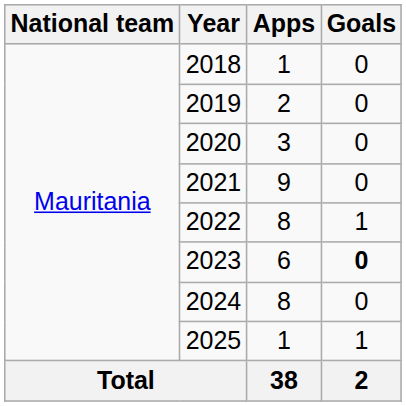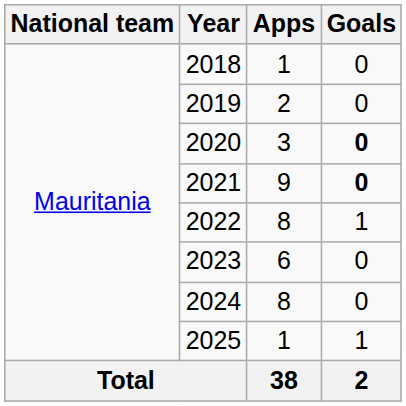(361, 143) normal -> (361, 143) bold
(361, 182) normal -> (361, 182) bold
(361, 261) bold -> (361, 261) normal
